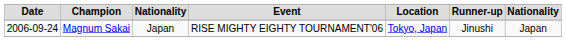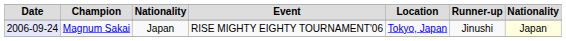(32, 28) no background -> (32, 28) lavender background
(533, 28) no background -> (533, 28) lightyellow background
